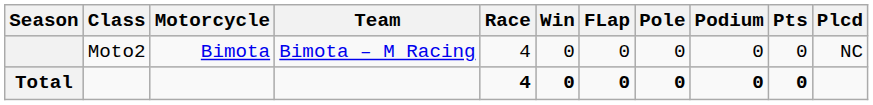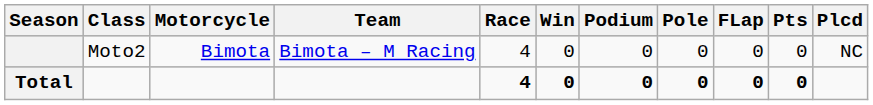columns swapped: (729, 20) <-> (607, 20)
